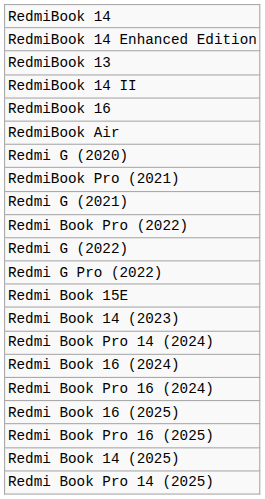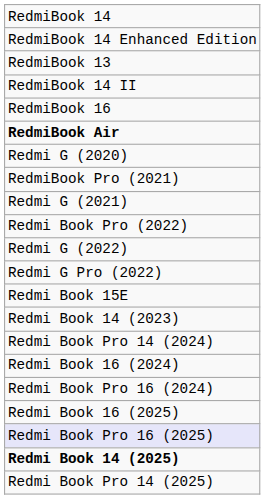(64, 133) normal -> (64, 133) bold
(111, 436) no background -> (111, 436) lavender background
(94, 459) normal -> (94, 459) bold
